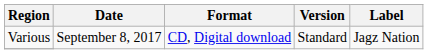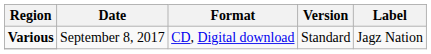(29, 37) normal -> (31, 37) bold
